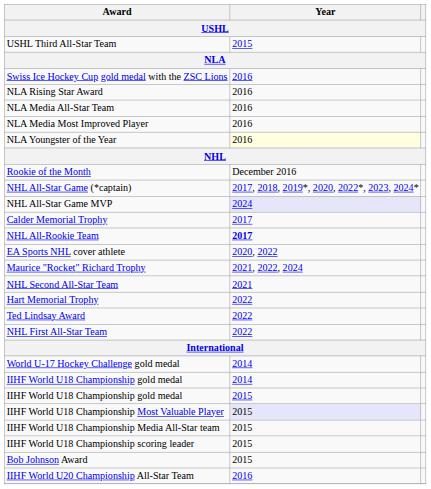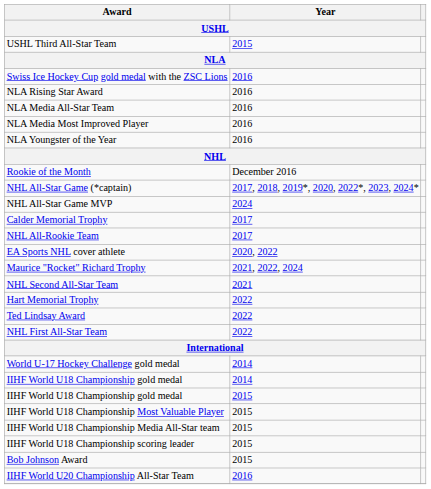(242, 140) lightyellow background -> (242, 140) no background
(242, 204) lavender background -> (242, 204) no background
(242, 236) bold -> (242, 236) normal
(242, 412) lavender background -> (242, 412) no background
